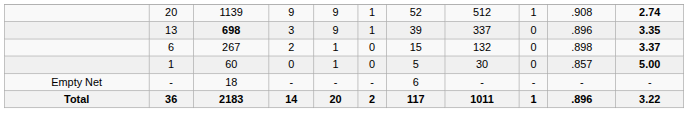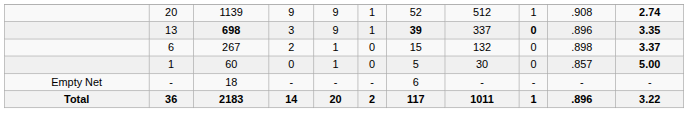(416, 30) normal -> (416, 30) bold
(533, 30) normal -> (533, 30) bold
